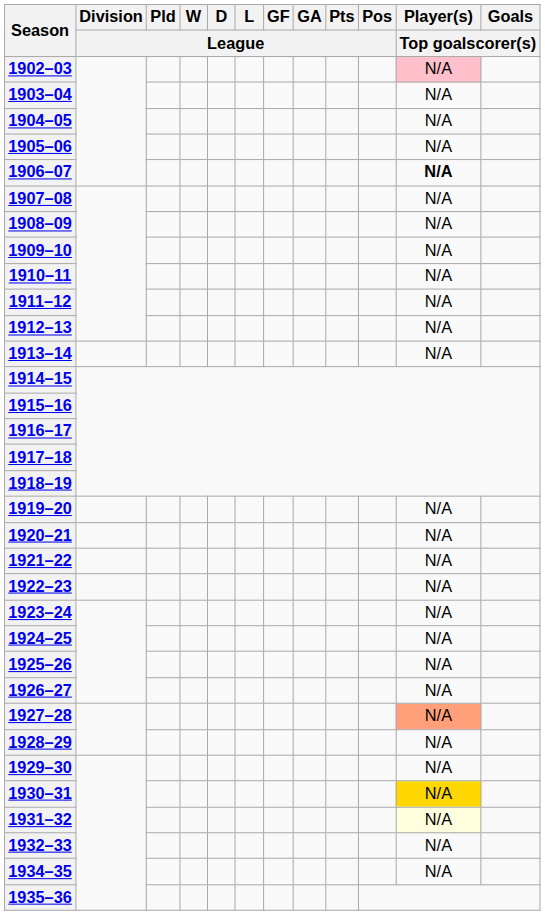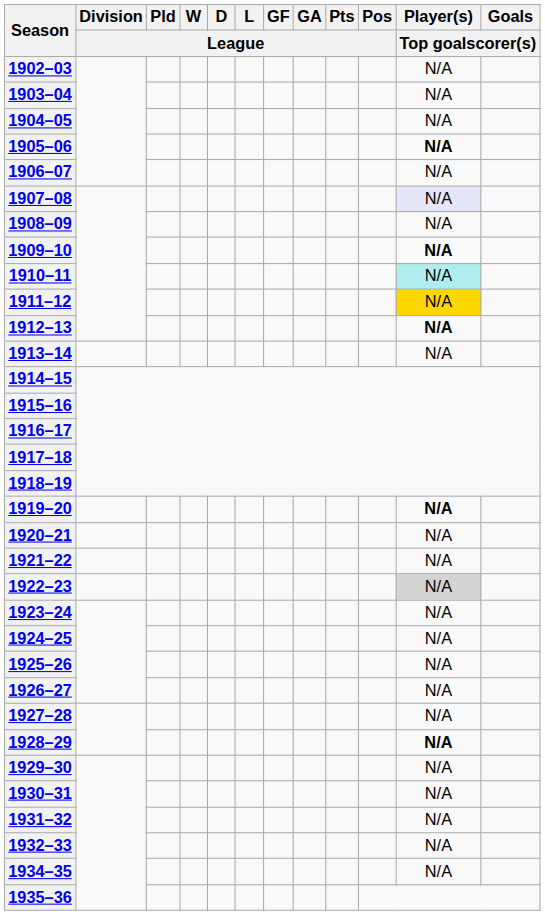(438, 69) pink background -> (438, 69) no background
(438, 146) normal -> (438, 146) bold
(438, 172) bold -> (438, 172) normal
(438, 198) no background -> (438, 198) lavender background
(438, 250) normal -> (438, 250) bold
(438, 276) no background -> (438, 276) paleturquoise background
(438, 302) no background -> (438, 302) gold background
(438, 328) normal -> (438, 328) bold
(438, 509) normal -> (438, 509) bold
(438, 586) no background -> (438, 586) lightgrey background
(438, 716) lightsalmon background -> (438, 716) no background
(438, 742) normal -> (438, 742) bold
(438, 793) gold background -> (438, 793) no background
(438, 819) lightyellow background -> (438, 819) no background
